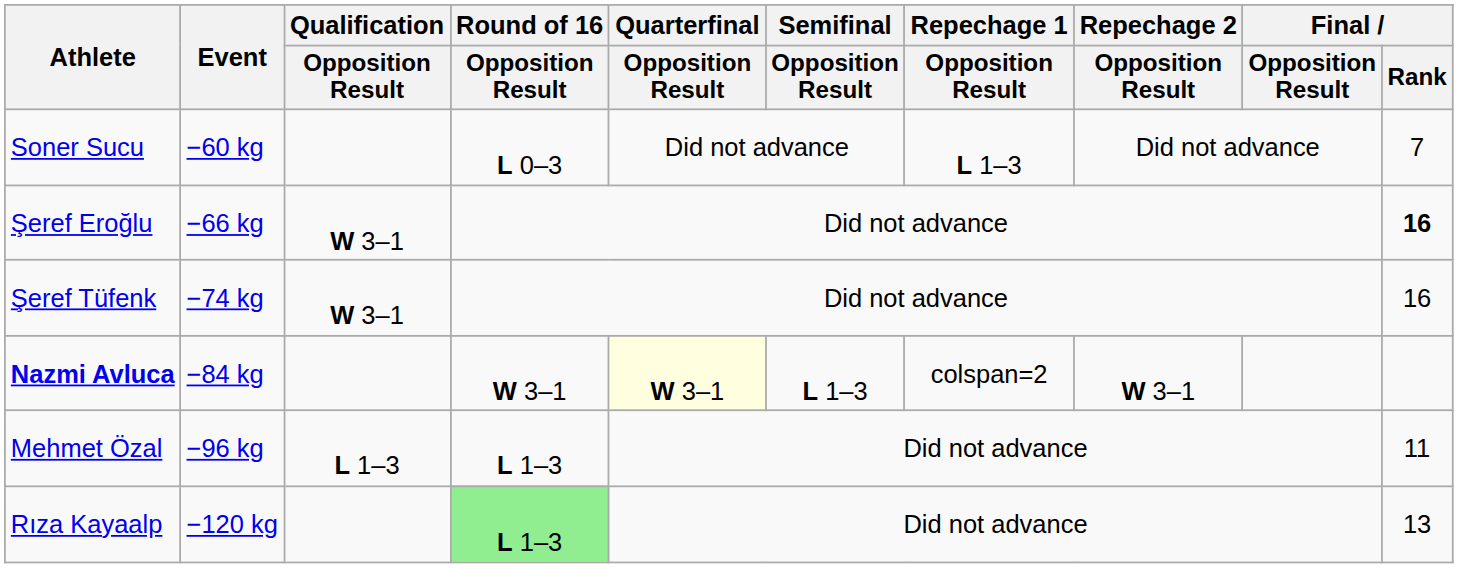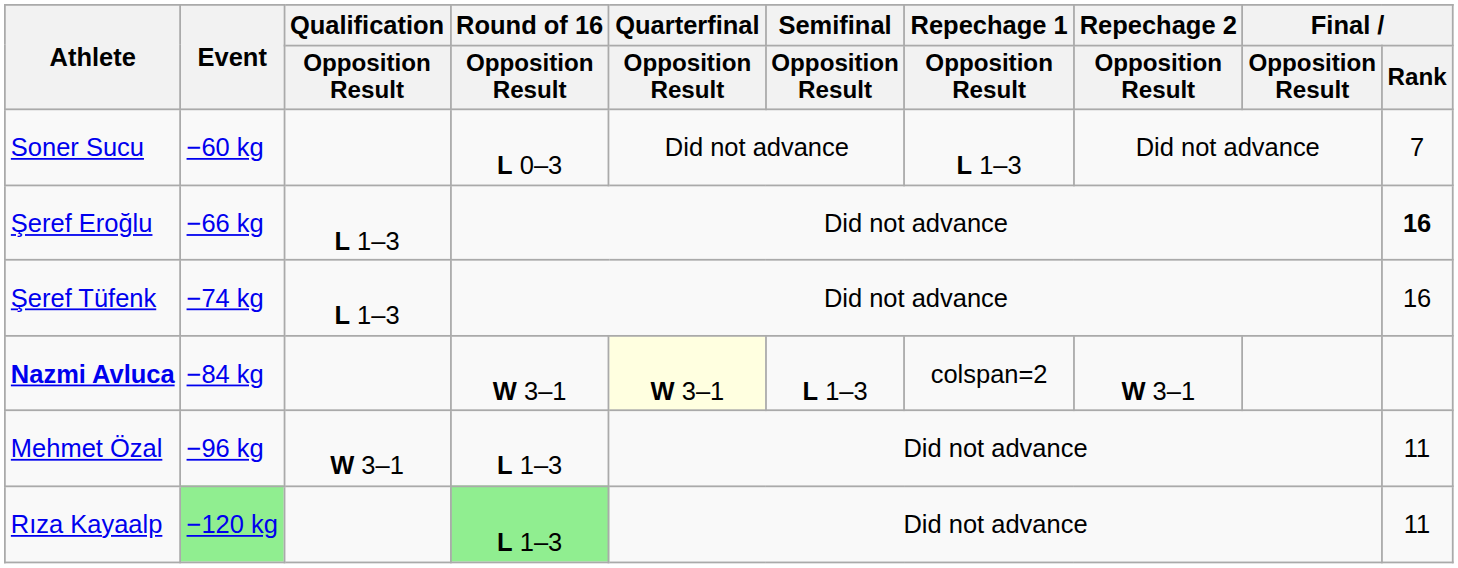(367, 241) W 3–1 -> (367, 241) L 1–3
(367, 316) W 3–1 -> (367, 316) L 1–3
(367, 466) L 1–3 -> (367, 466) W 3–1
(232, 524) no background -> (232, 524) lightgreen background
(1417, 524) 13 -> (1417, 524) 11
